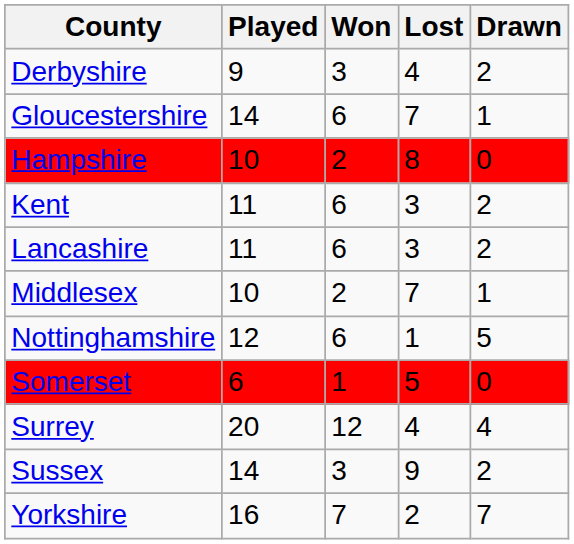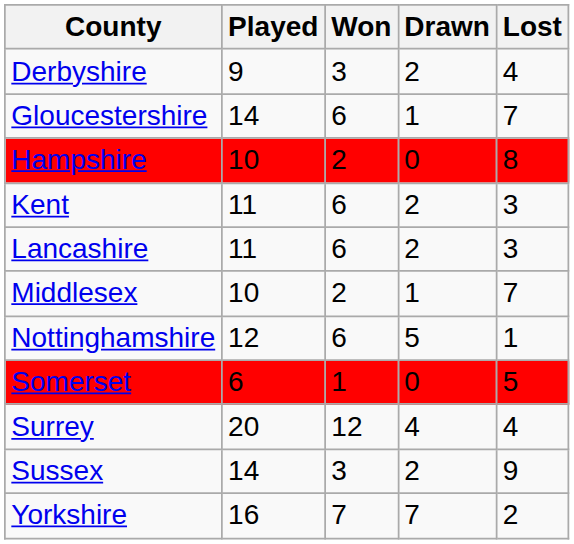columns swapped: (434, 26) <-> (519, 26)
